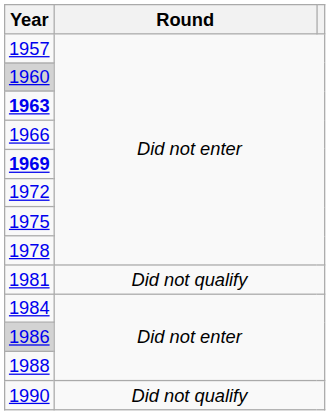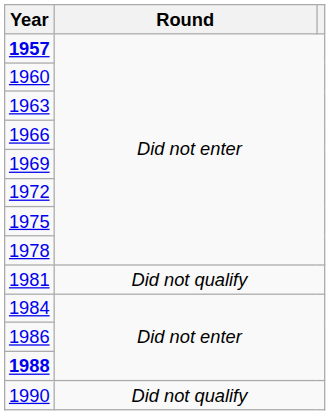(29, 48) normal -> (29, 48) bold
(29, 77) lightgrey background -> (29, 77) no background
(29, 106) bold -> (29, 106) normal
(29, 164) bold -> (29, 164) normal
(29, 337) lightgrey background -> (29, 337) no background
(29, 366) normal -> (29, 366) bold
